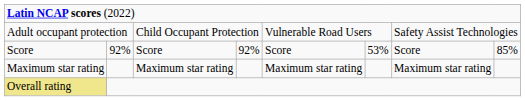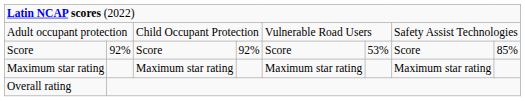(39, 86) khaki background -> (39, 86) no background
